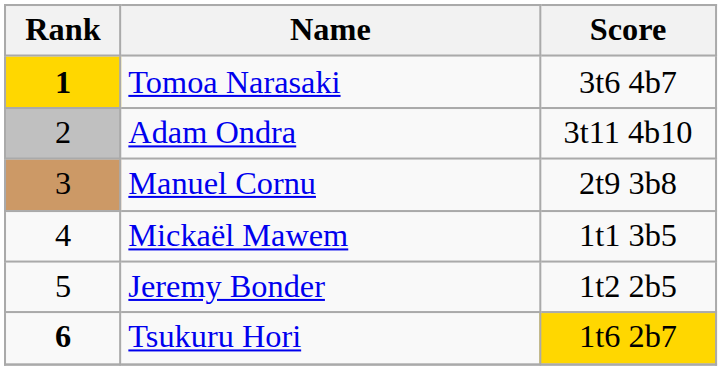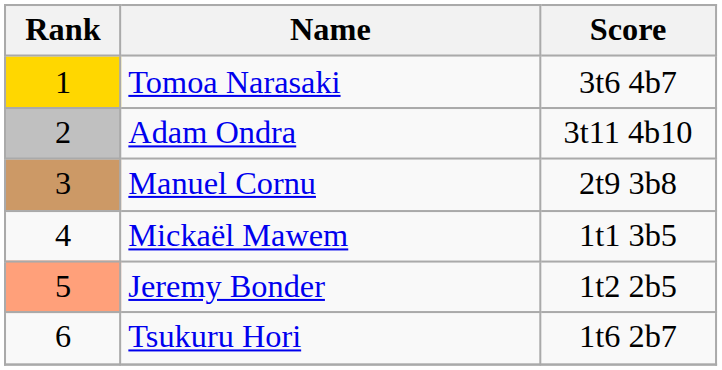(63, 81) bold -> (63, 81) normal
(63, 286) no background -> (63, 286) lightsalmon background
(63, 337) bold -> (63, 337) normal
(628, 337) gold background -> (628, 337) no background
